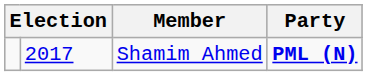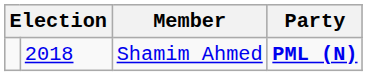(49, 54) 2017 -> (49, 54) 2018
